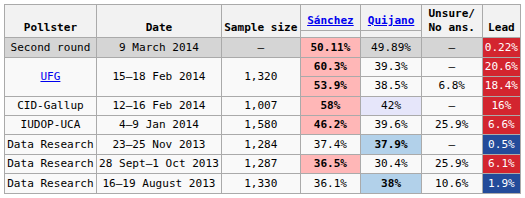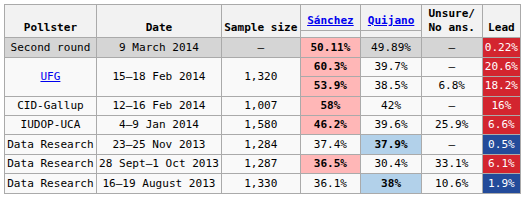(391, 67) 39.3% -> (391, 67) 39.7%
(501, 86) 18.4% -> (501, 86) 18.2%
(391, 105) lavender background -> (391, 105) no background
(452, 164) 25.9% -> (452, 164) 33.1%
